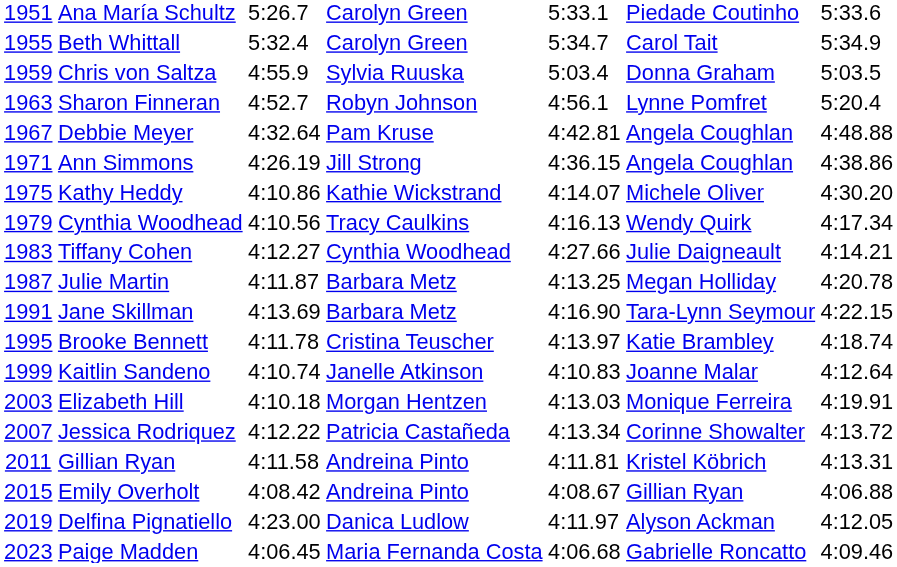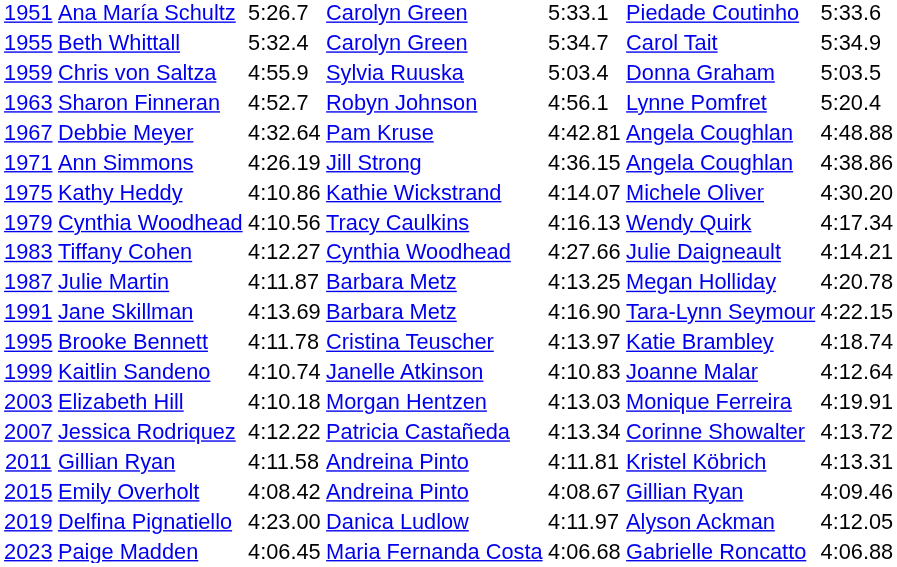(857, 491) 4:06.88 -> (857, 491) 4:09.46
(857, 551) 4:09.46 -> (857, 551) 4:06.88
